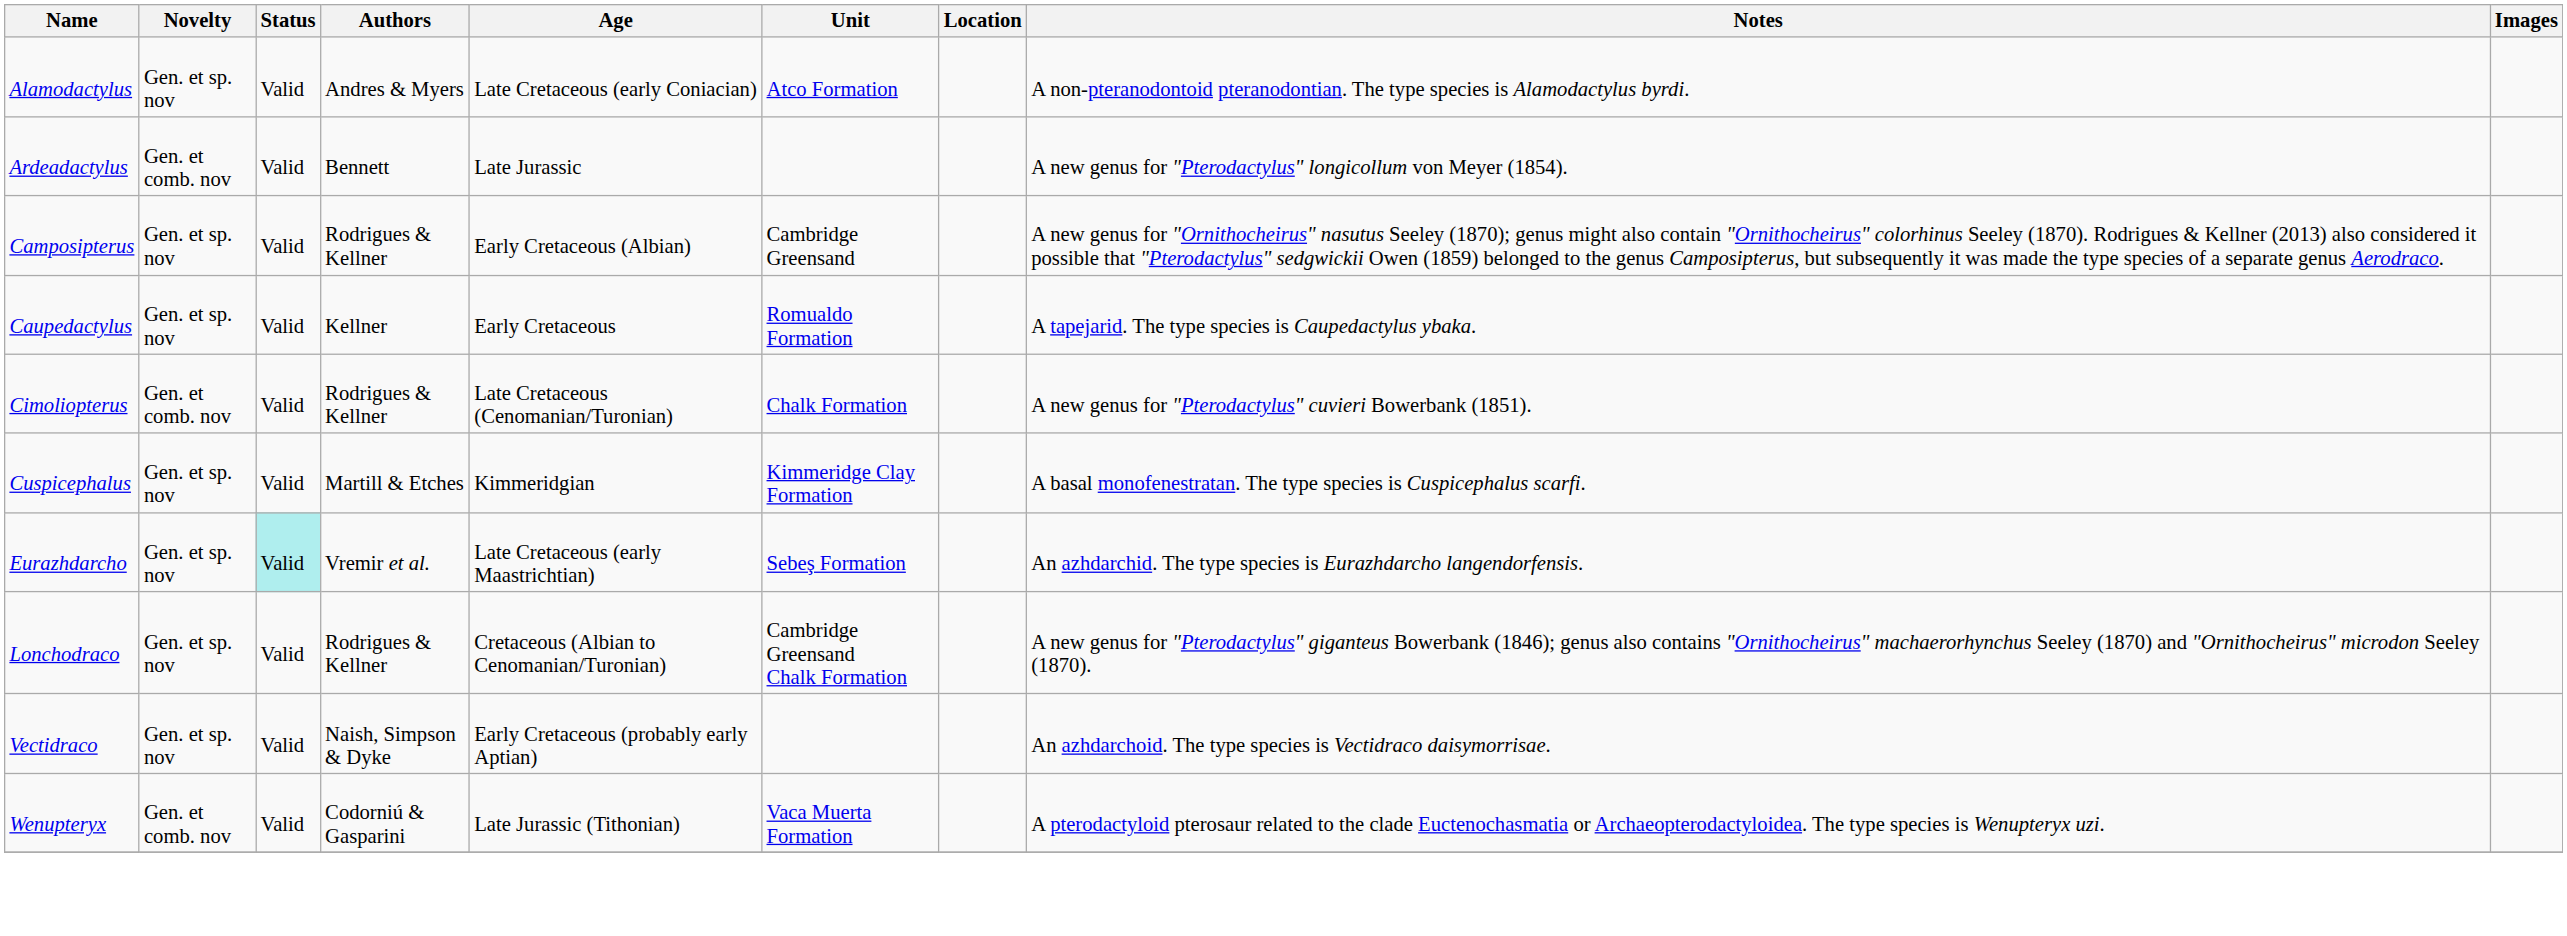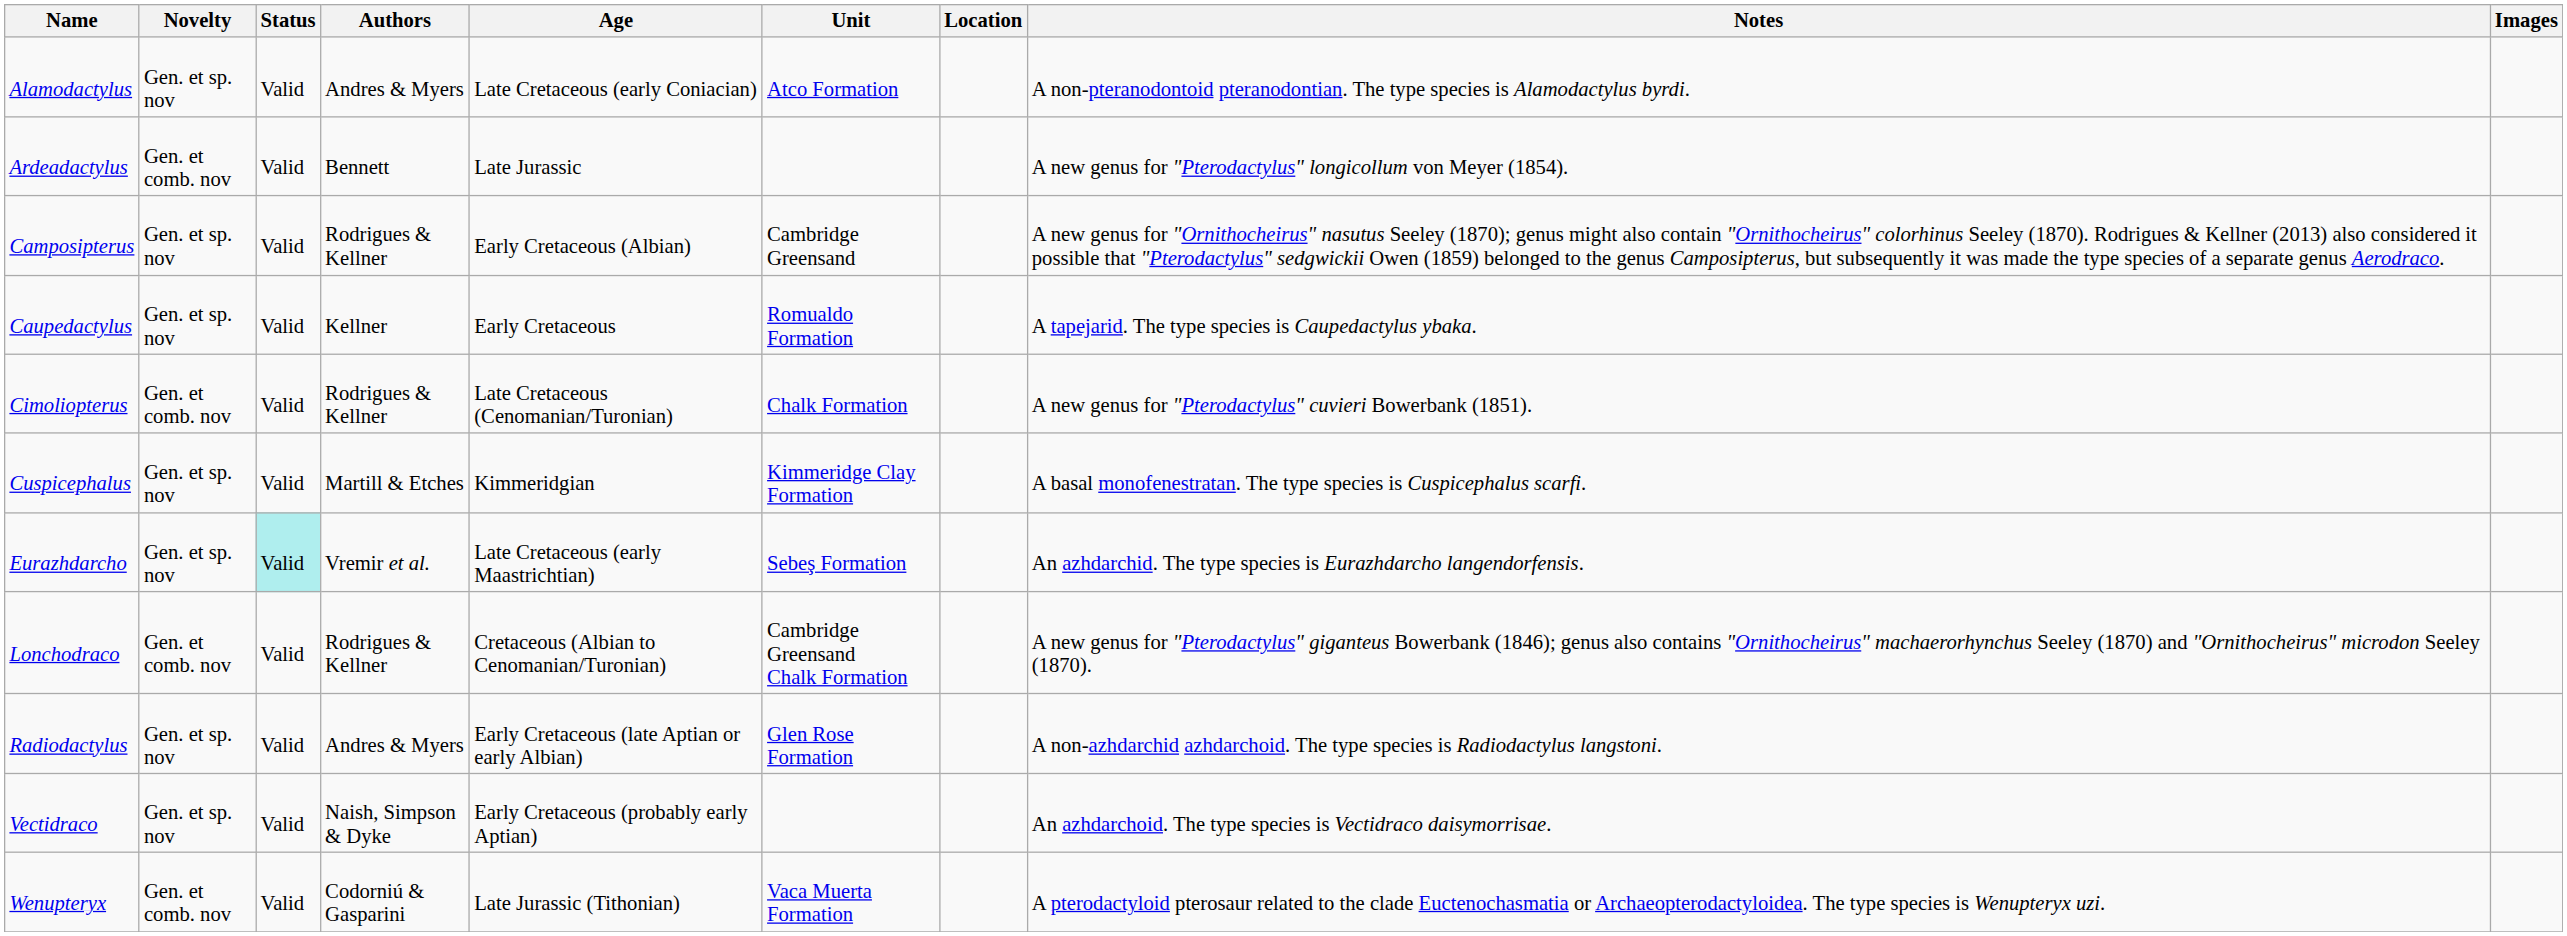(188, 654) Gen. et sp. nov -> (187, 654) Gen. et comb. nov
+ row: (68, 745)
